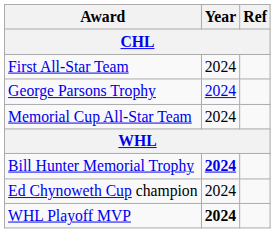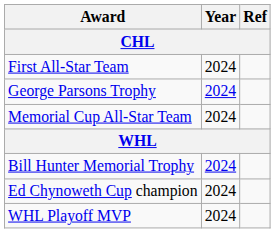(220, 166) bold -> (220, 166) normal
(220, 215) bold -> (220, 215) normal
